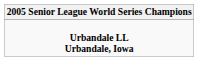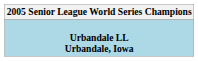(99, 43) no background -> (99, 43) lightblue background
